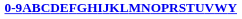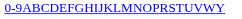(121, 8) bold -> (115, 8) normal
